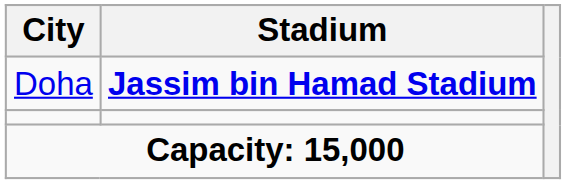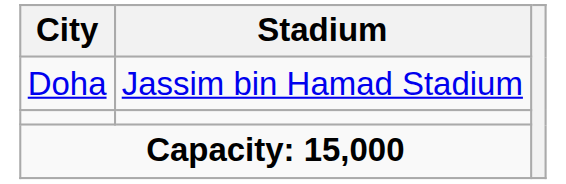(322, 82) bold -> (322, 82) normal
